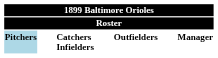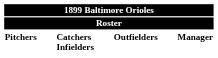(21, 36) lightblue background -> (21, 36) no background
